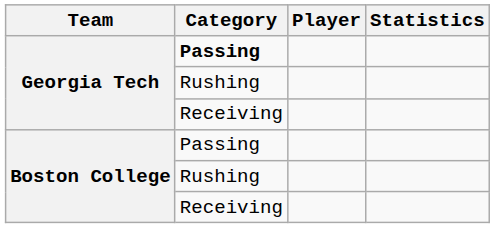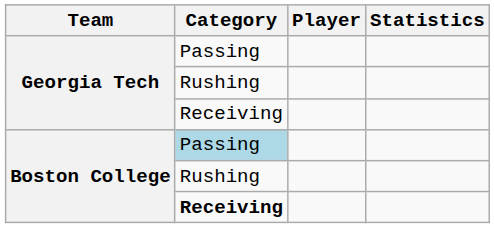(220, 52) bold -> (220, 52) normal
(220, 145) no background -> (220, 145) lightblue background
(231, 207) normal -> (231, 207) bold
